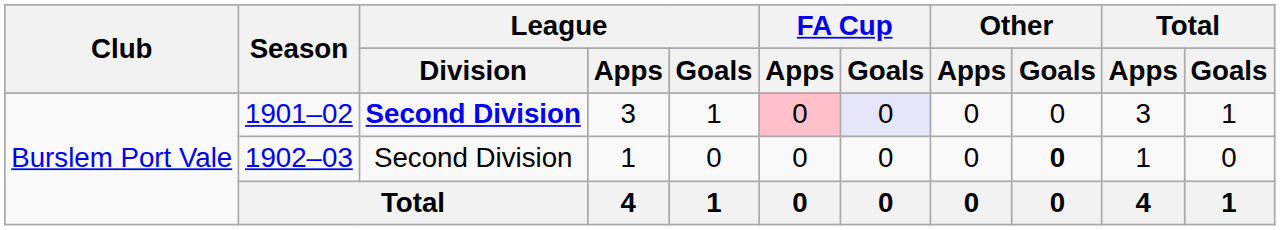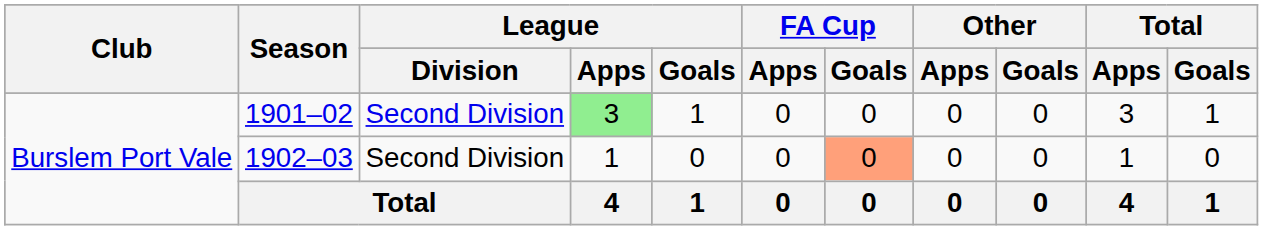(473, 114) bold -> (465, 114) normal
(628, 114) no background -> (611, 114) lightgreen background
(800, 114) pink background -> (783, 114) no background
(886, 114) lavender background -> (869, 114) no background
(886, 158) no background -> (869, 158) lightsalmon background
(1057, 158) bold -> (1041, 158) normal
